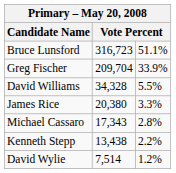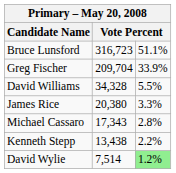(150, 159) no background -> (150, 159) lightgreen background
